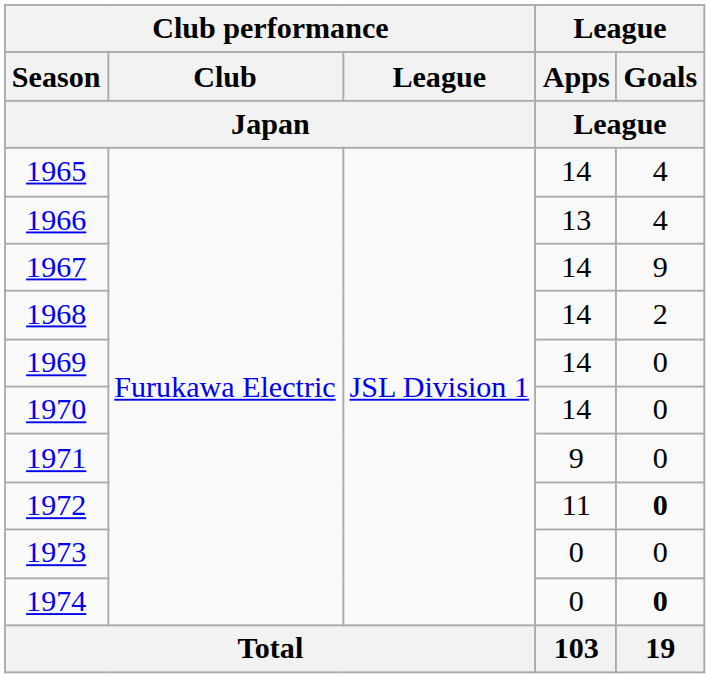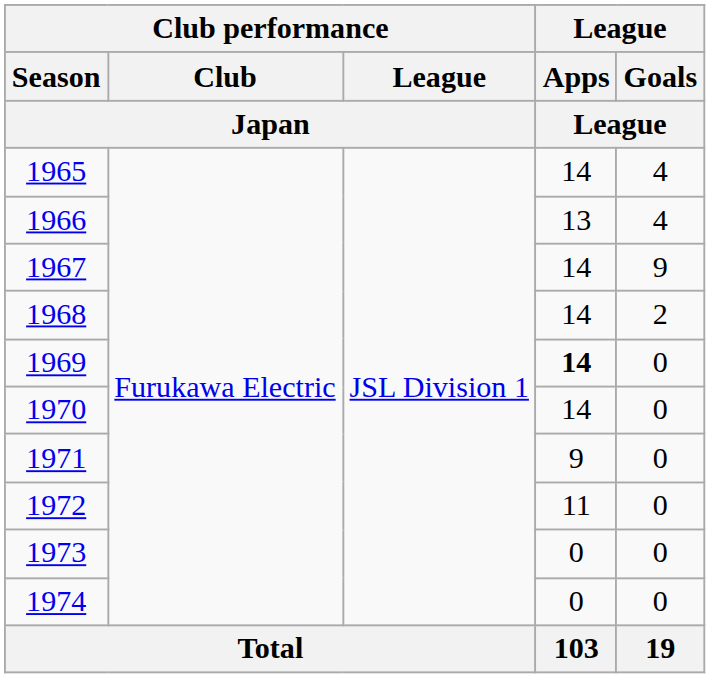(576, 362) normal -> (576, 362) bold
(660, 505) bold -> (660, 505) normal
(660, 600) bold -> (660, 600) normal
